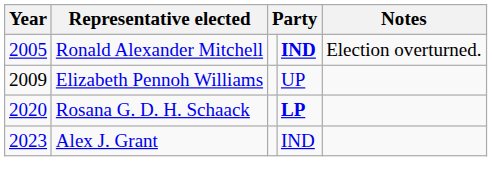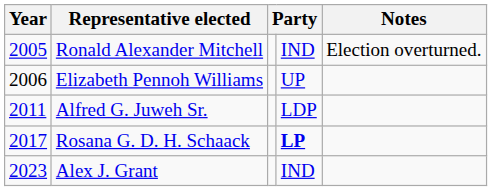(298, 49) bold -> (298, 49) normal
(28, 79) 2009 -> (28, 79) 2006
+ row: (132, 110)
(28, 110) 2020 -> (28, 140) 2017
